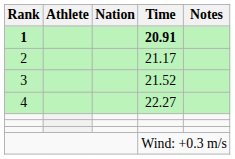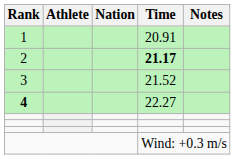(24, 37) bold -> (24, 37) normal
(161, 37) bold -> (161, 37) normal
(161, 59) normal -> (161, 59) bold
(24, 102) normal -> (24, 102) bold
